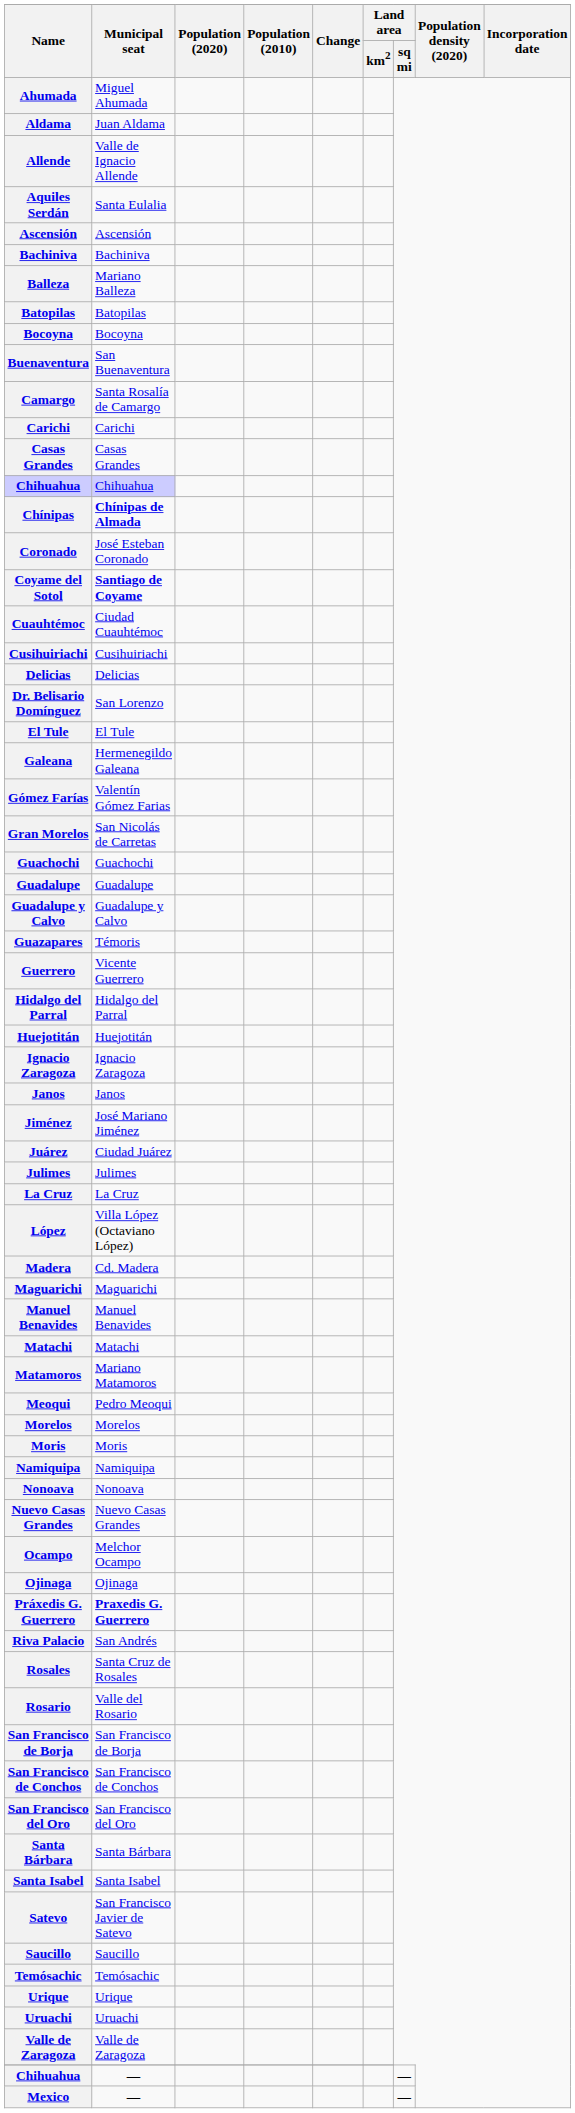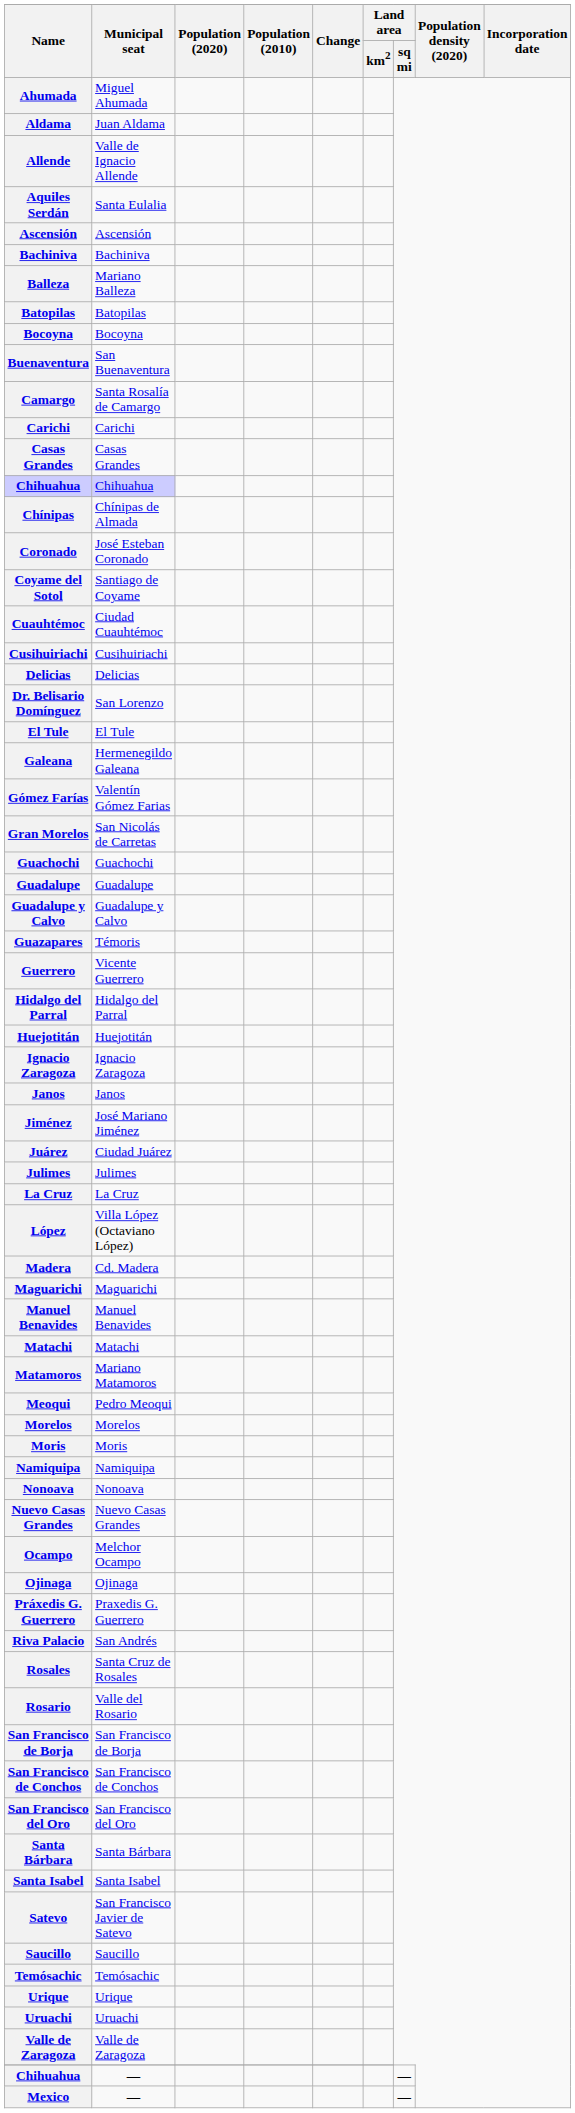(129, 514) bold -> (127, 514) normal
(129, 587) bold -> (127, 587) normal
(129, 1612) bold -> (126, 1612) normal
